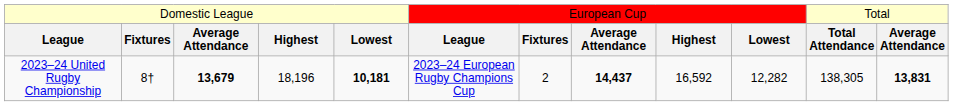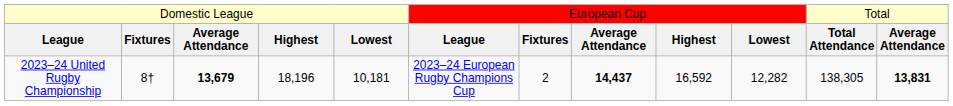(371, 79) bold -> (371, 79) normal
